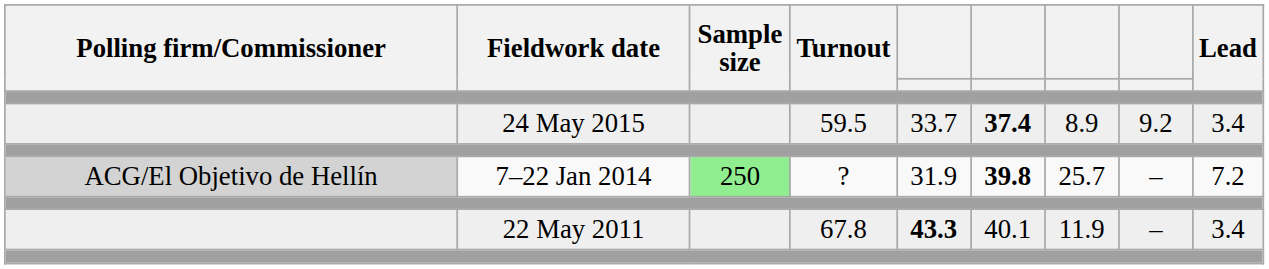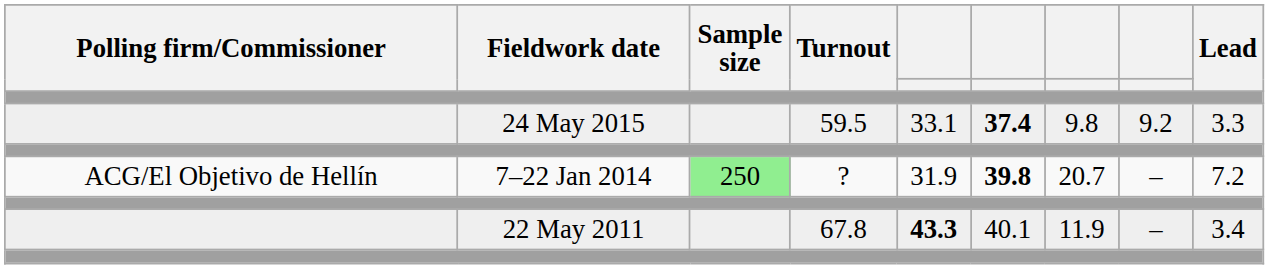(934, 123) 33.7 -> (934, 123) 33.1
(1082, 123) 8.9 -> (1082, 123) 9.8
(1228, 123) 3.4 -> (1228, 123) 3.3
(231, 176) lightgrey background -> (231, 176) no background
(1082, 176) 25.7 -> (1082, 176) 20.7
